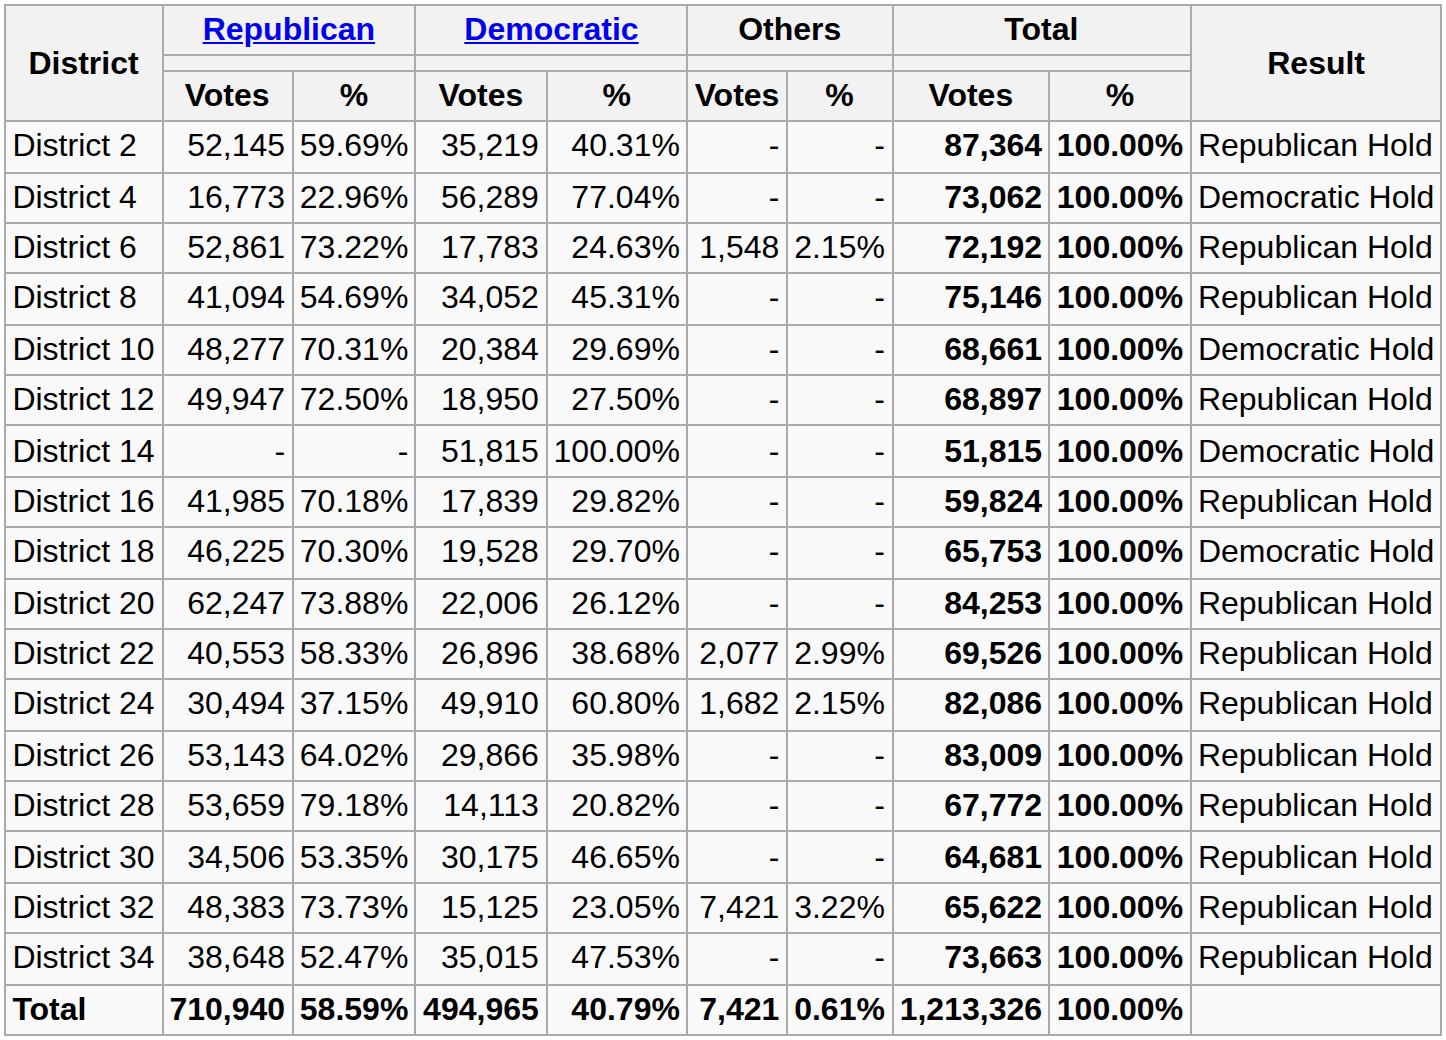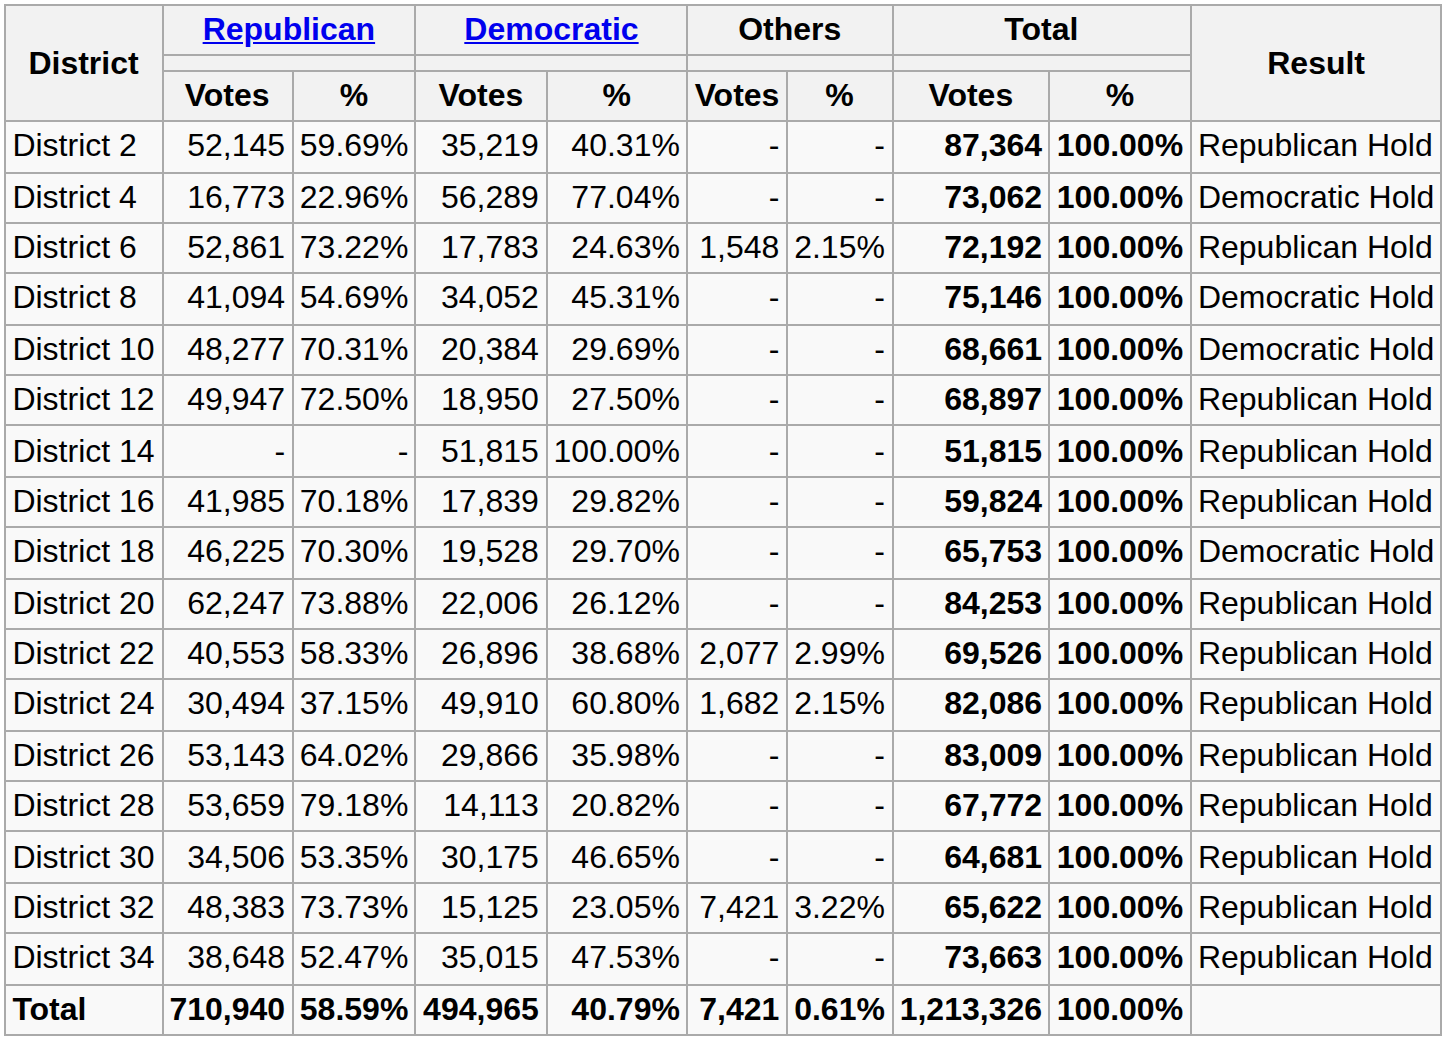(1315, 298) Republican Hold -> (1316, 298) Democratic Hold
(1316, 450) Democratic Hold -> (1315, 450) Republican Hold
